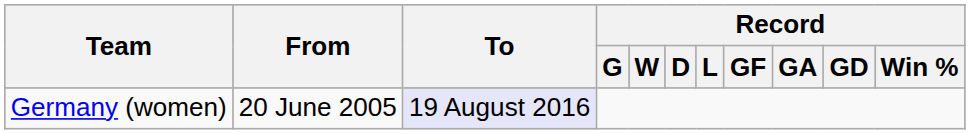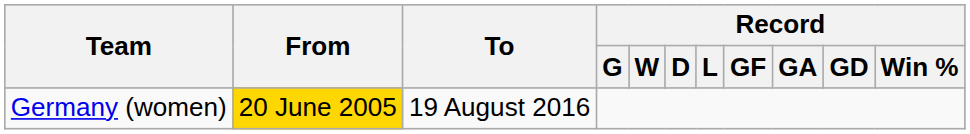(318, 107) no background -> (318, 107) gold background
(500, 107) lavender background -> (500, 107) no background
